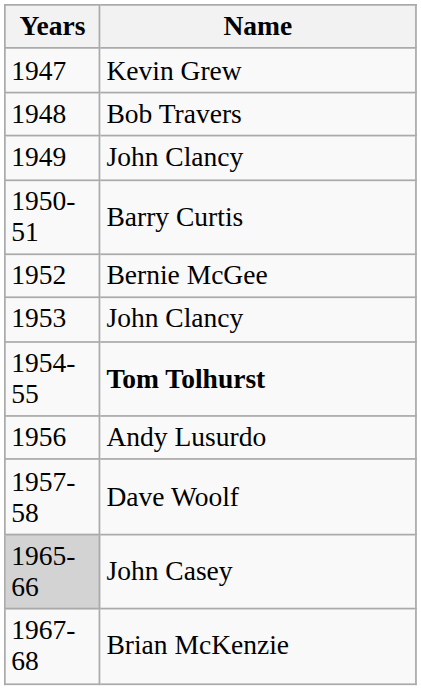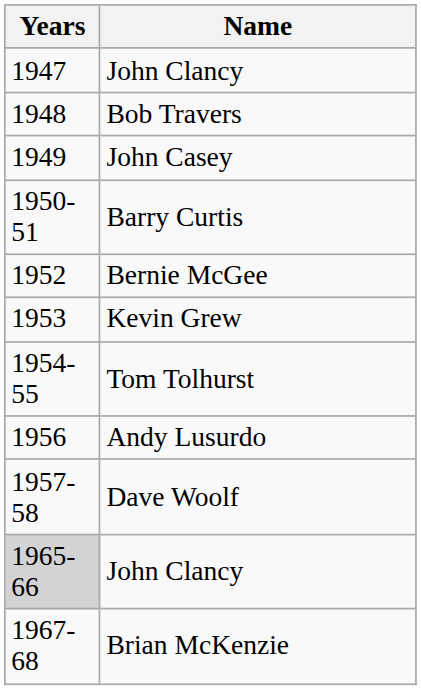(174, 69) Kevin Grew -> (175, 69) John Clancy
(175, 157) John Clancy -> (170, 157) John Casey
(175, 319) John Clancy -> (174, 319) Kevin Grew
(186, 378) bold -> (180, 378) normal
(170, 571) John Casey -> (175, 571) John Clancy
